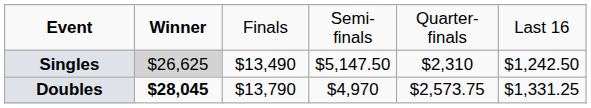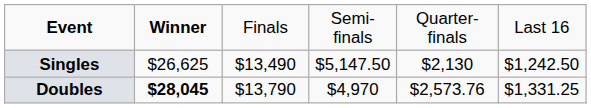(178, 64) lightgrey background -> (178, 64) no background
(447, 64) $2,310 -> (447, 64) $2,130
(447, 90) $2,573.75 -> (447, 90) $2,573.76
